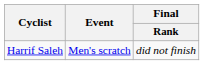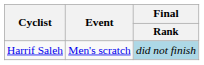(166, 50) no background -> (166, 50) lightblue background
